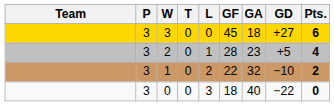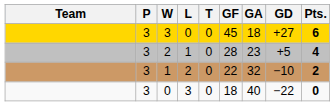columns swapped: (188, 14) <-> (209, 14)
